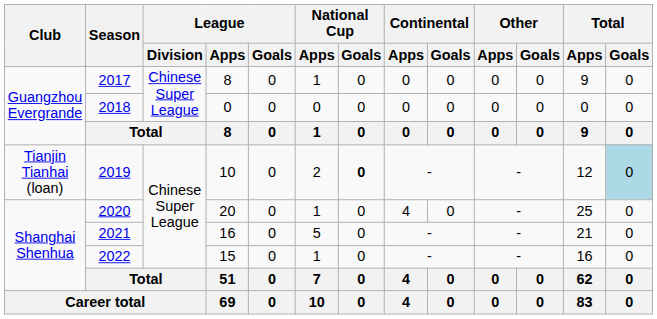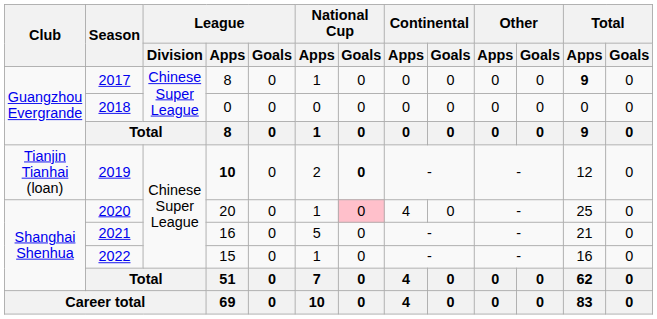(585, 80) normal -> (585, 80) bold
(227, 172) normal -> (227, 172) bold
(629, 172) lightblue background -> (629, 172) no background
(361, 211) no background -> (361, 211) pink background
